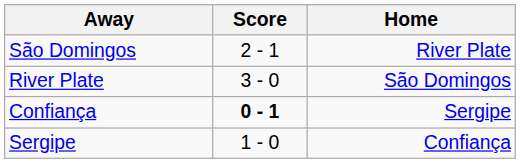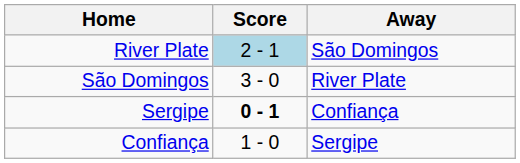columns swapped: (411, 19) <-> (109, 19)
(260, 50) no background -> (260, 50) lightblue background
